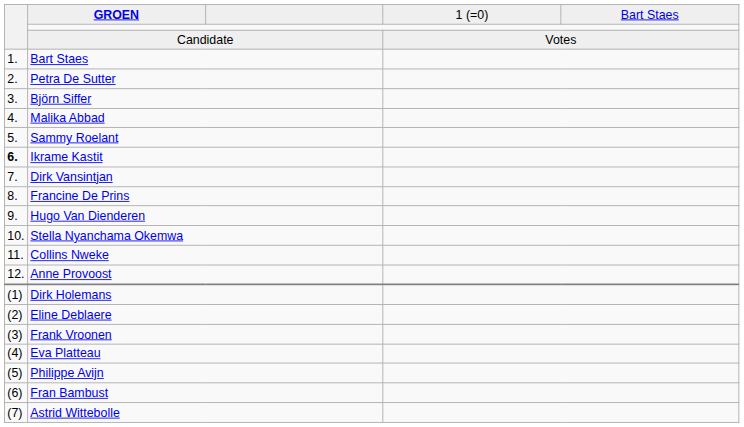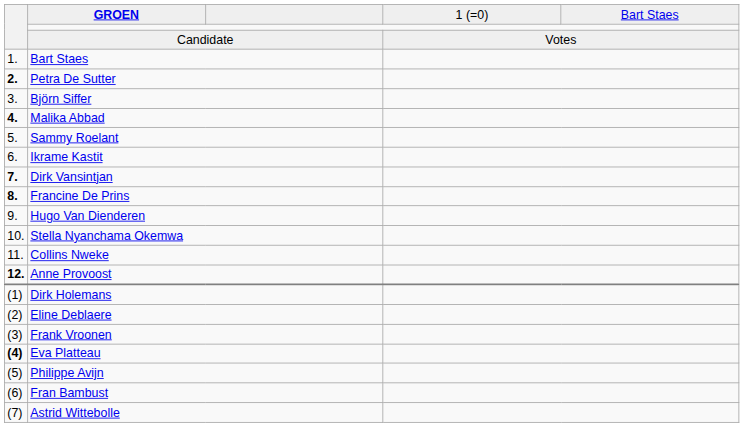(12, 79) normal -> (12, 79) bold
(12, 118) normal -> (12, 118) bold
(12, 157) bold -> (12, 157) normal
(12, 177) normal -> (12, 177) bold
(12, 196) normal -> (12, 196) bold
(16, 275) normal -> (16, 275) bold
(15, 354) normal -> (15, 354) bold
